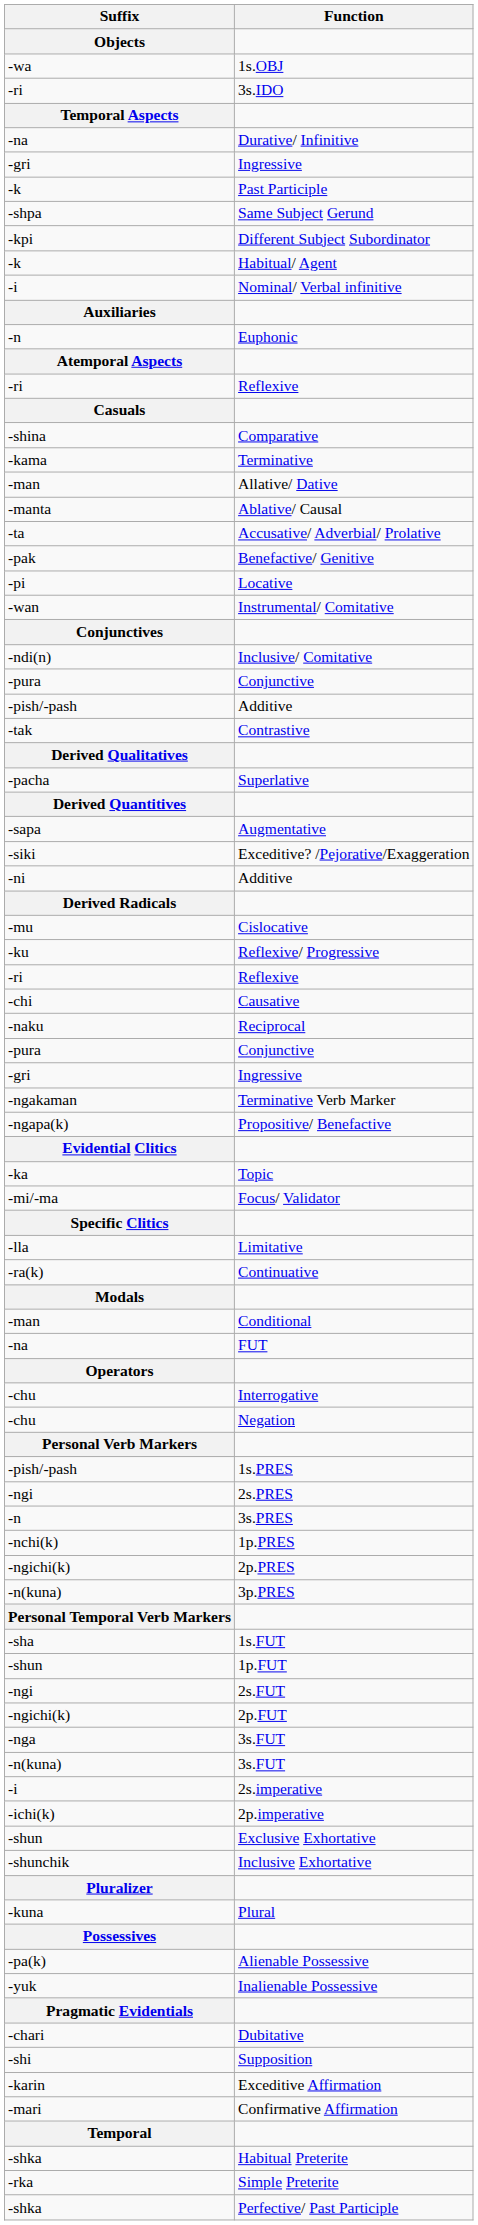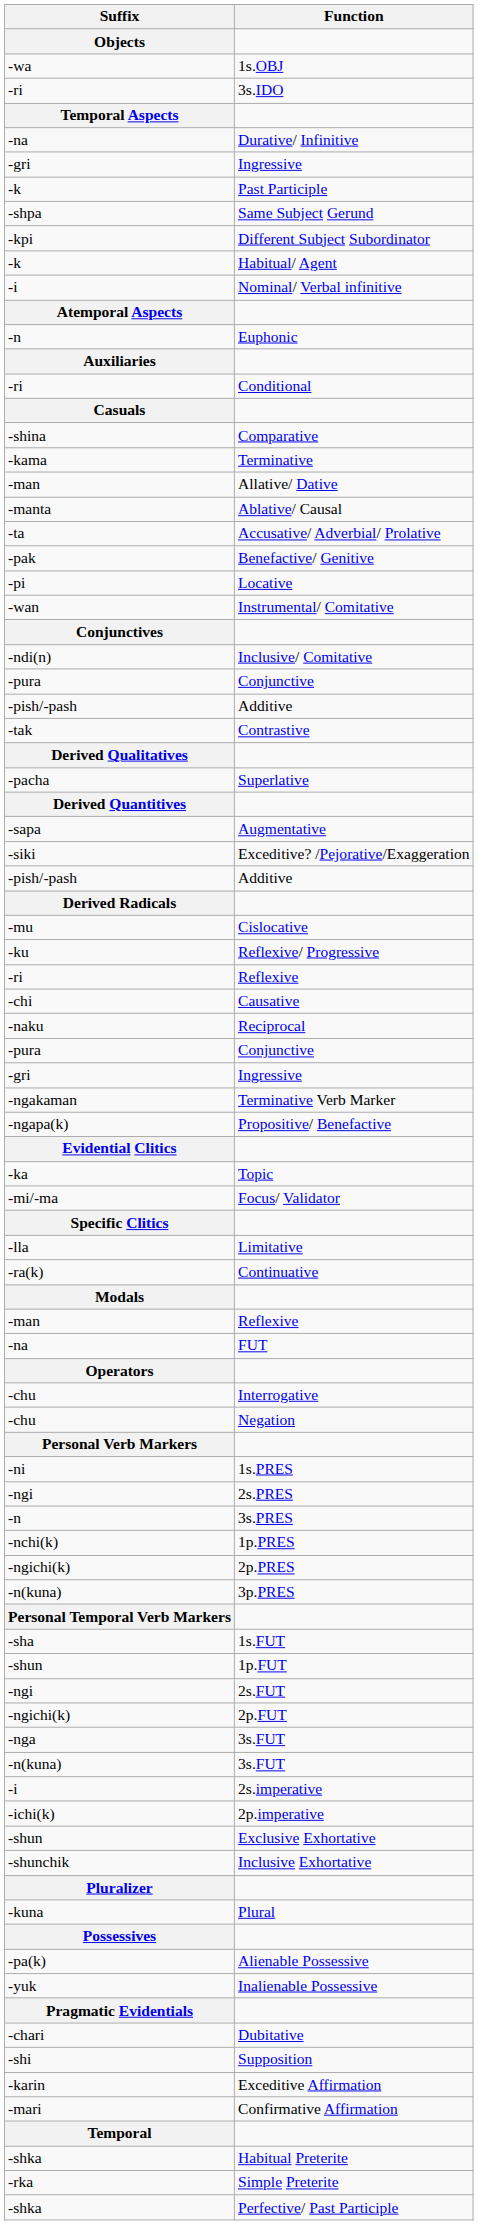(119, 312) Auxiliaries -> (119, 312) Atemporal Aspects
(119, 361) Atemporal Aspects -> (119, 361) Auxiliaries
(268, 386) Reflexive -> (275, 386) Conditional
(17, 878) -ni -> (43, 878) -pish/-pash
(275, 1321) Conditional -> (268, 1321) Reflexive
(43, 1469) -pish/-pash -> (17, 1469) -ni
